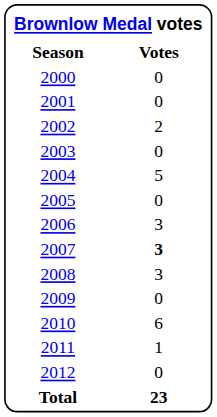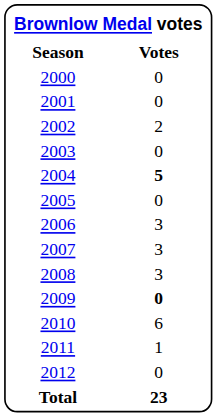(159, 176) normal -> (159, 176) bold
(159, 249) bold -> (159, 249) normal
(159, 298) normal -> (159, 298) bold
